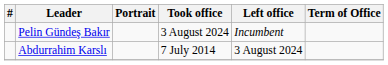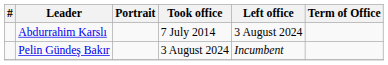rows swapped: (63, 50) <-> (64, 32)
